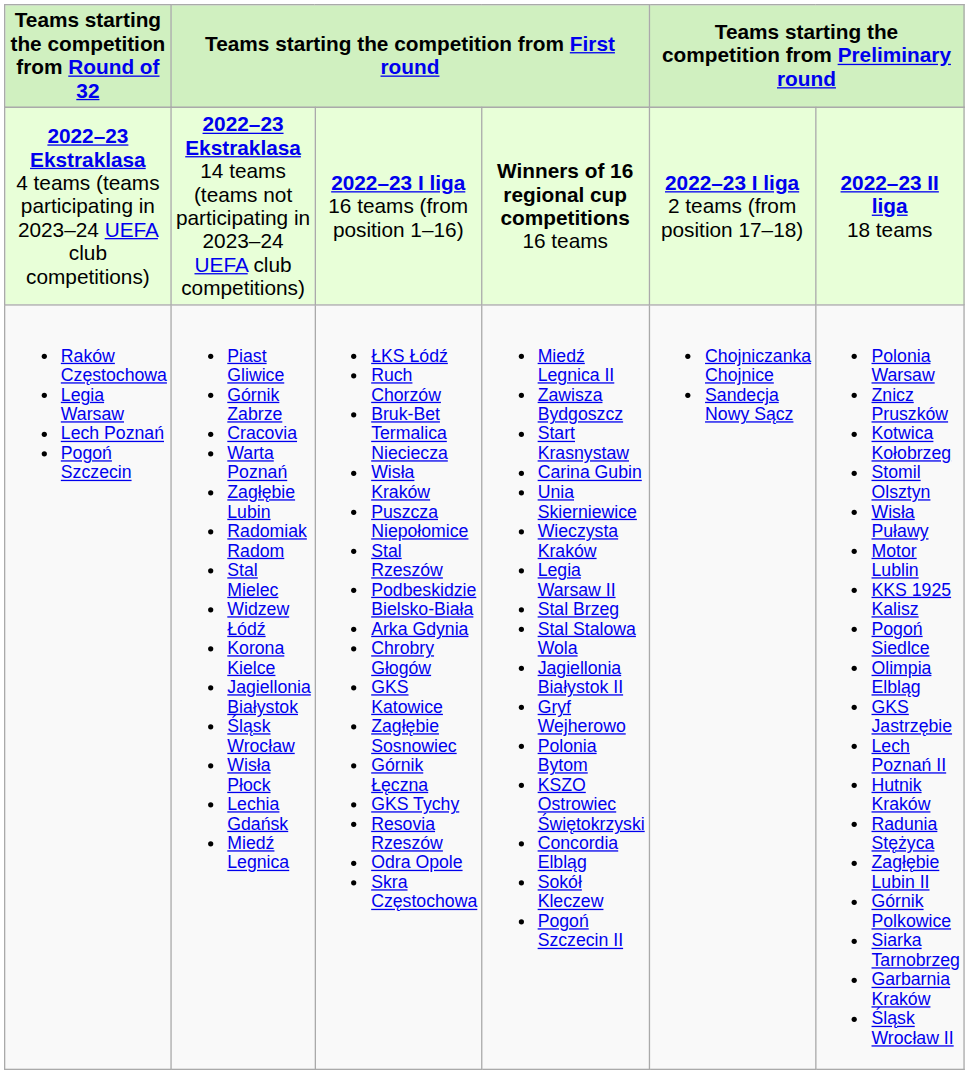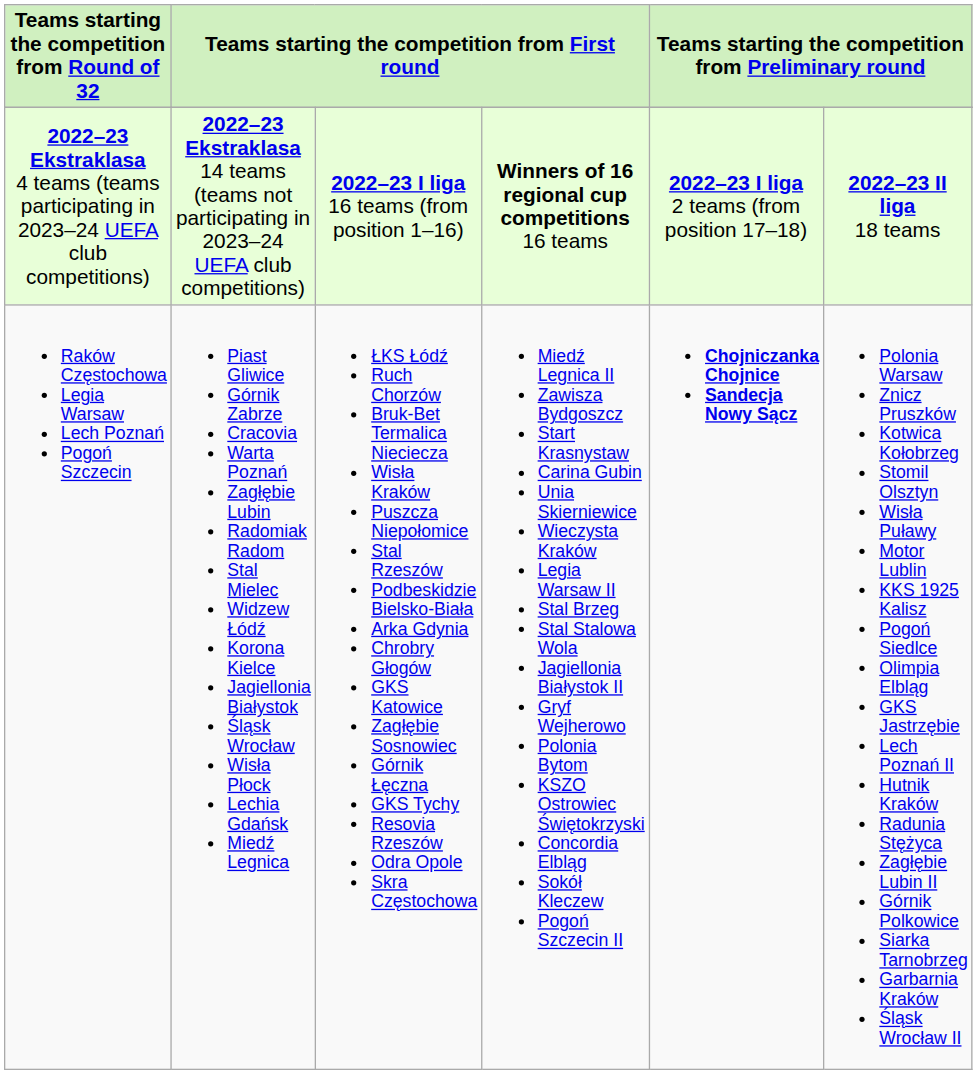(732, 385) normal -> (736, 385) bold
